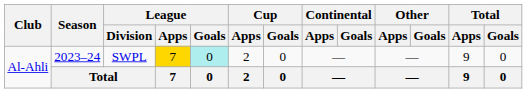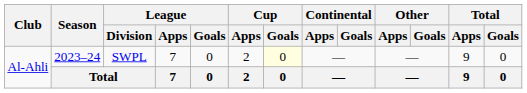(173, 56) gold background -> (173, 56) no background
(210, 56) paleturquoise background -> (210, 56) no background
(283, 56) no background -> (283, 56) lightyellow background
